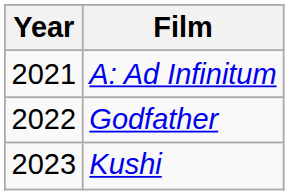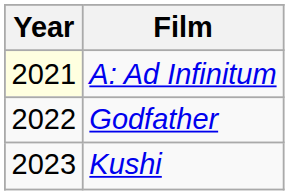(44, 73) no background -> (44, 73) lightyellow background
